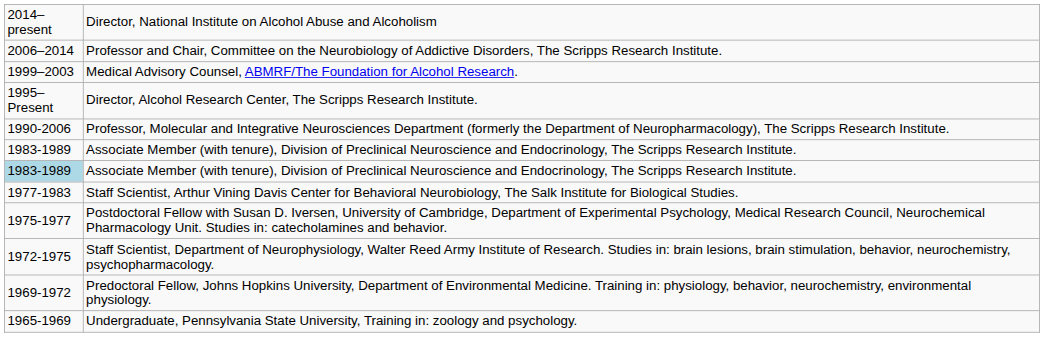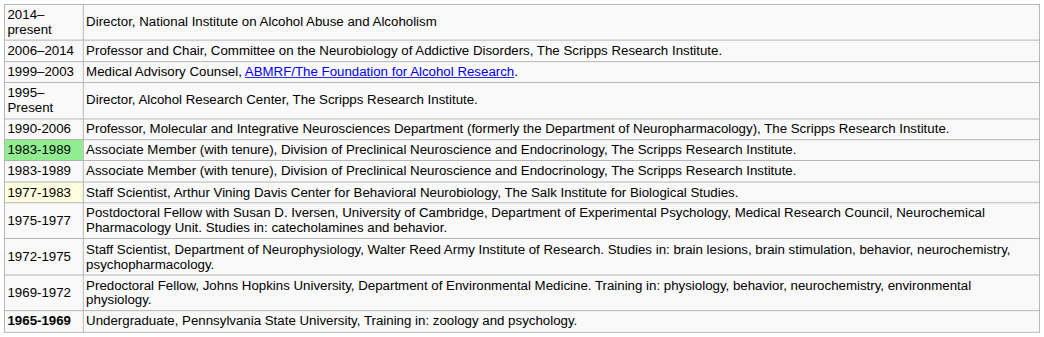(39, 150) no background -> (39, 150) lightgreen background
(39, 171) lightblue background -> (39, 171) no background
(39, 192) no background -> (39, 192) lightyellow background
(39, 321) normal -> (39, 321) bold
